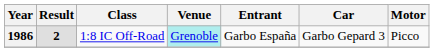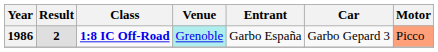(122, 36) normal -> (125, 36) bold
(405, 36) no background -> (410, 36) lightsalmon background
